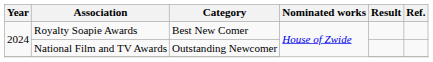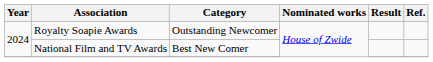(210, 30) Best New Comer -> (225, 30) Outstanding Newcomer
(225, 48) Outstanding Newcomer -> (210, 48) Best New Comer
